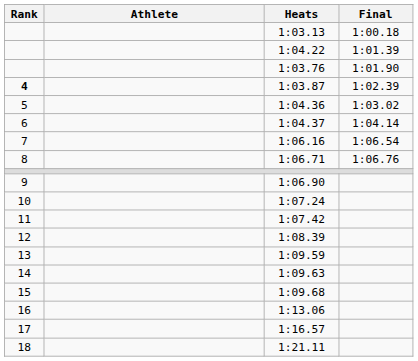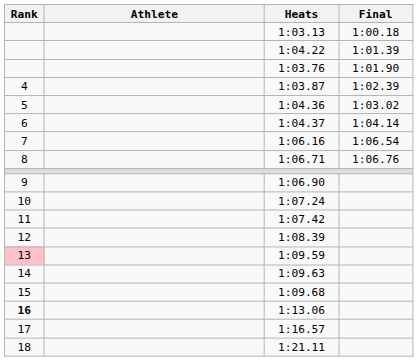(24, 86) bold -> (24, 86) normal
(24, 256) no background -> (24, 256) pink background
(24, 310) normal -> (24, 310) bold
